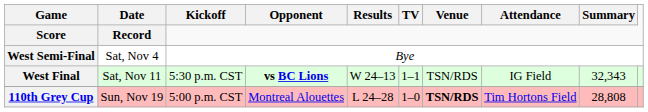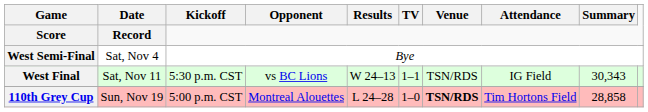(296, 76) bold -> (296, 76) normal
(609, 76) 32,343 -> (609, 76) 30,343
(609, 97) 28,808 -> (609, 97) 28,858
